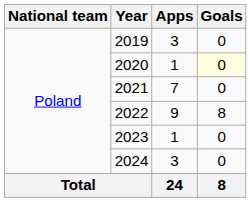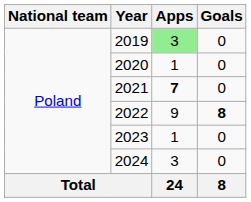(174, 40) no background -> (174, 40) lightgreen background
(222, 64) lightyellow background -> (222, 64) no background
(174, 88) normal -> (174, 88) bold
(222, 112) normal -> (222, 112) bold
